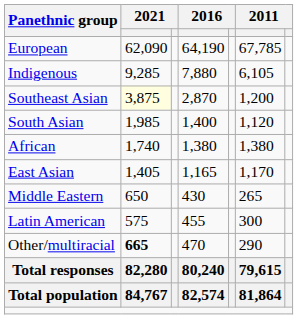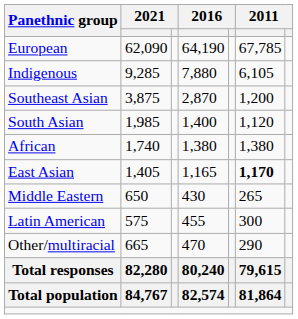(142, 97) lightyellow background -> (142, 97) no background
(256, 171) normal -> (256, 171) bold
(137, 245) bold -> (137, 245) normal
